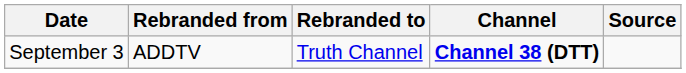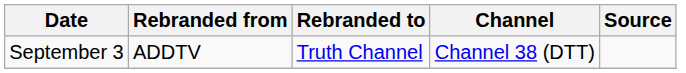(517, 52) bold -> (515, 52) normal
